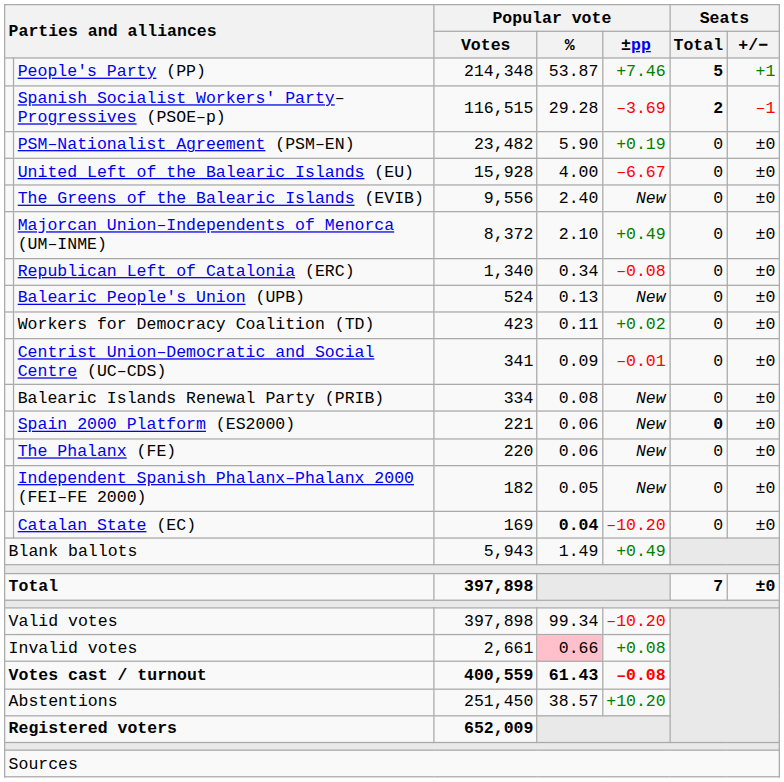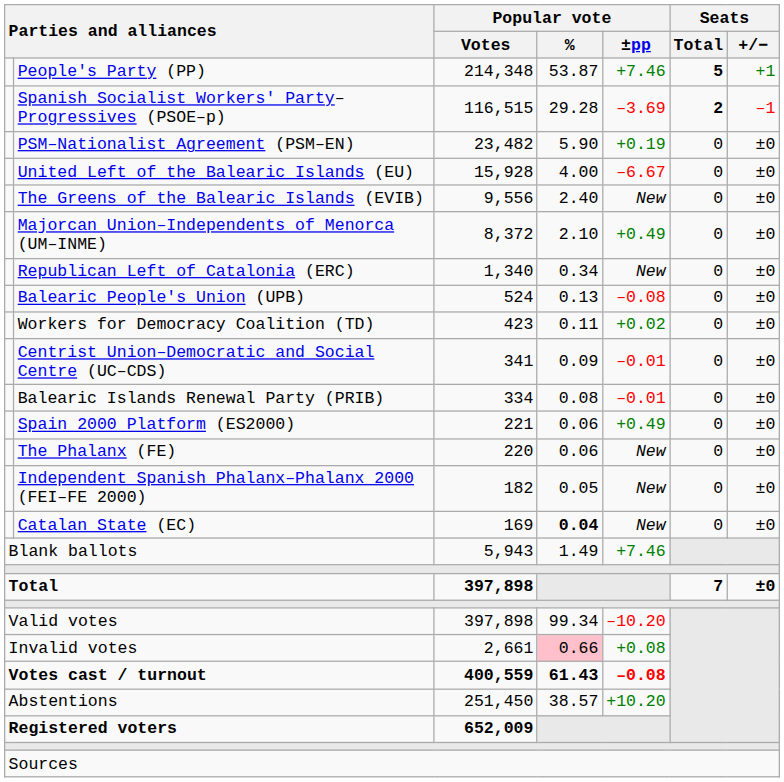(641, 271) –0.08 -> (651, 271) New
(651, 298) New -> (641, 298) –0.08
(651, 398) New -> (641, 398) –0.01
(651, 425) New -> (641, 425) +0.49
(718, 425) bold -> (718, 425) normal
(636, 525) –10.20 -> (651, 525) New
(641, 552) +0.49 -> (641, 552) +7.46
